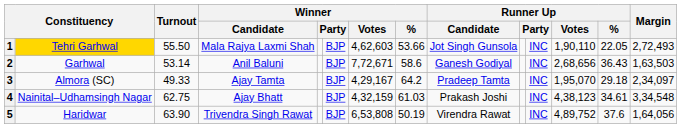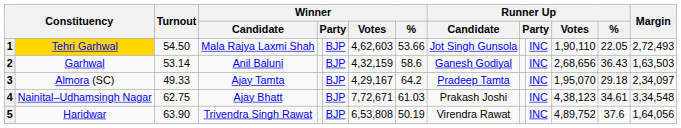(177, 47) 55.50 -> (177, 47) 54.50
(372, 64) 7,72,671 -> (372, 64) 4,32,159
(372, 98) 4,32,159 -> (372, 98) 7,72,671
